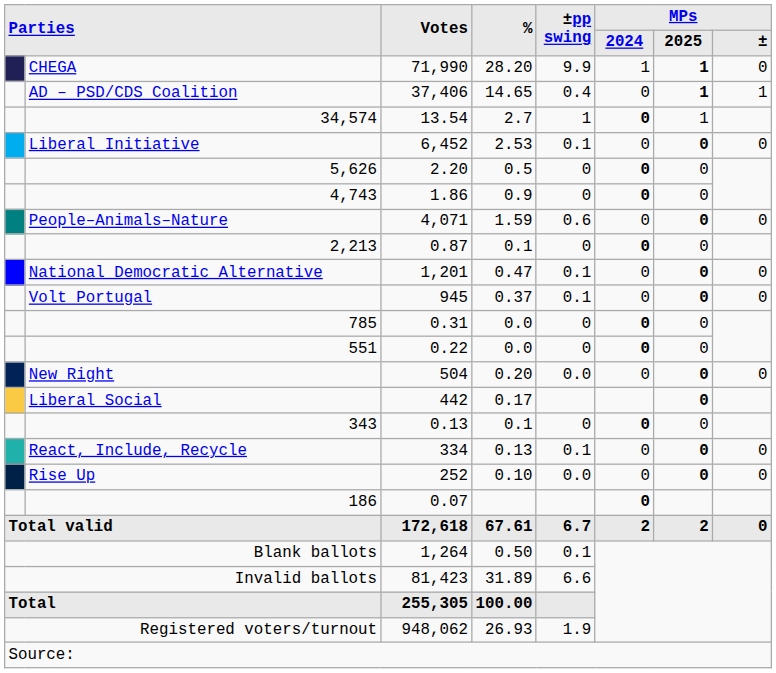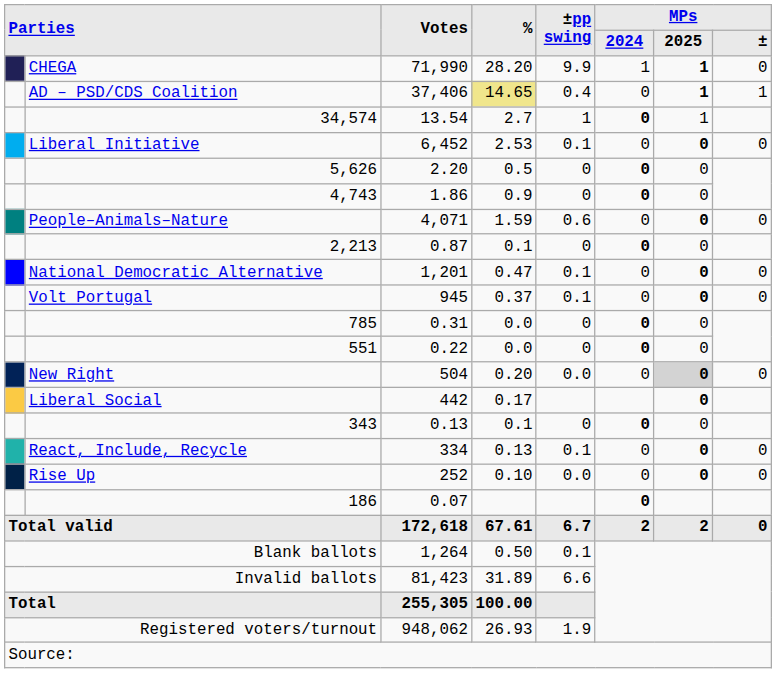(509, 94) no background -> (509, 94) khaki background
(704, 375) no background -> (704, 375) lightgrey background
